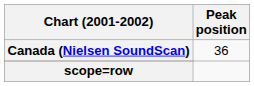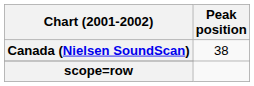(221, 50) 36 -> (221, 50) 38
